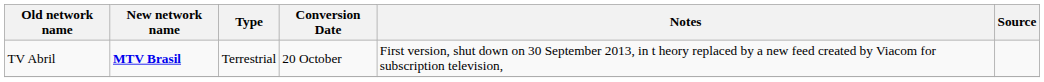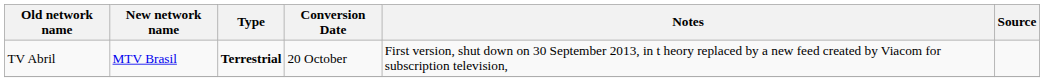(147, 58) bold -> (145, 58) normal
(249, 58) normal -> (251, 58) bold
